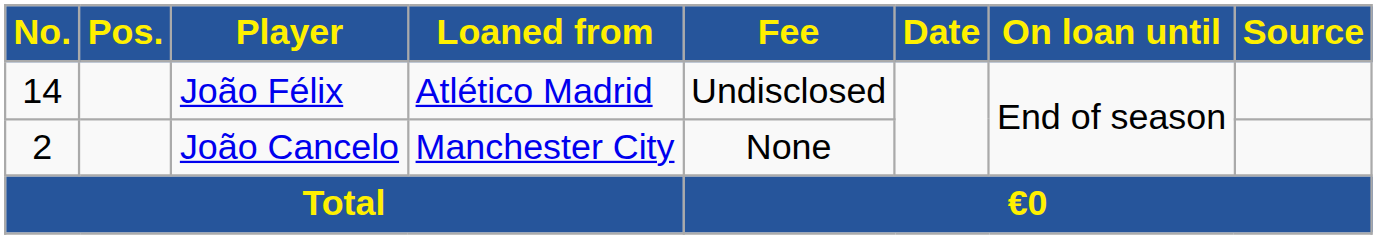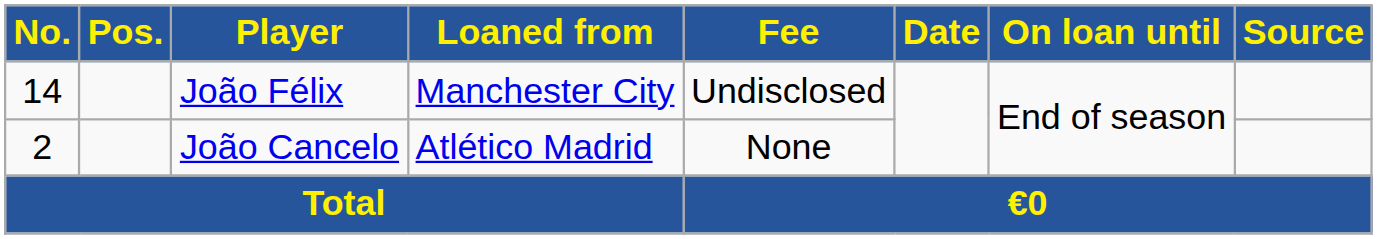(534, 89) Atlético Madrid -> (545, 89) Manchester City
(545, 146) Manchester City -> (534, 146) Atlético Madrid
